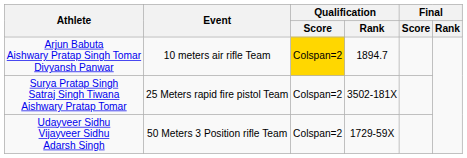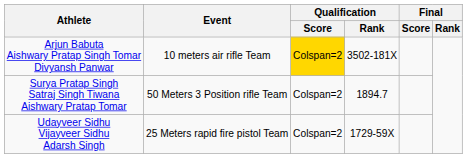(372, 56) 1894.7 -> (372, 56) 3502-181X
(217, 95) 25 Meters rapid fire pistol Team -> (217, 95) 50 Meters 3 Position rifle Team
(372, 95) 3502-181X -> (372, 95) 1894.7
(217, 134) 50 Meters 3 Position rifle Team -> (217, 134) 25 Meters rapid fire pistol Team
